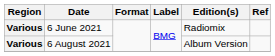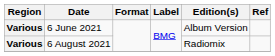(204, 28) Radiomix -> (216, 28) Album Version
(216, 43) Album Version -> (204, 43) Radiomix
